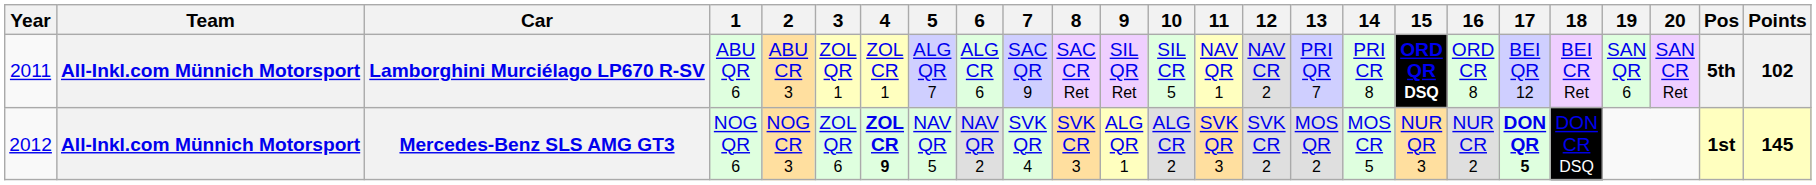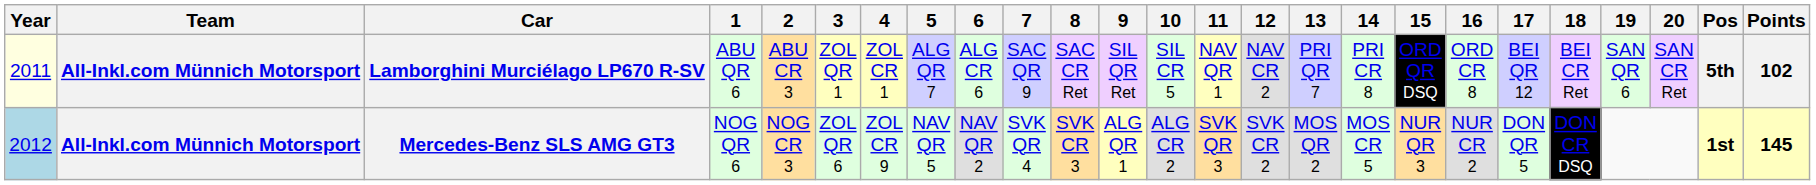(31, 71) no background -> (31, 71) lightyellow background
(1421, 71) bold -> (1420, 70) normal
(31, 143) no background -> (31, 143) lightblue background
(885, 143) bold -> (884, 143) normal
(1525, 143) bold -> (1524, 143) normal
